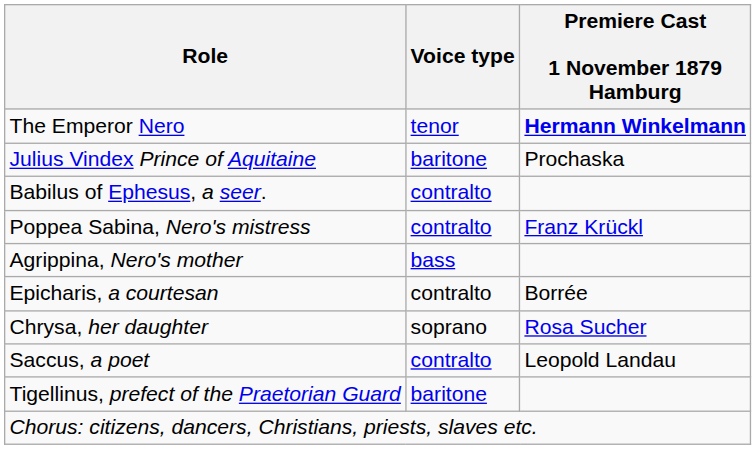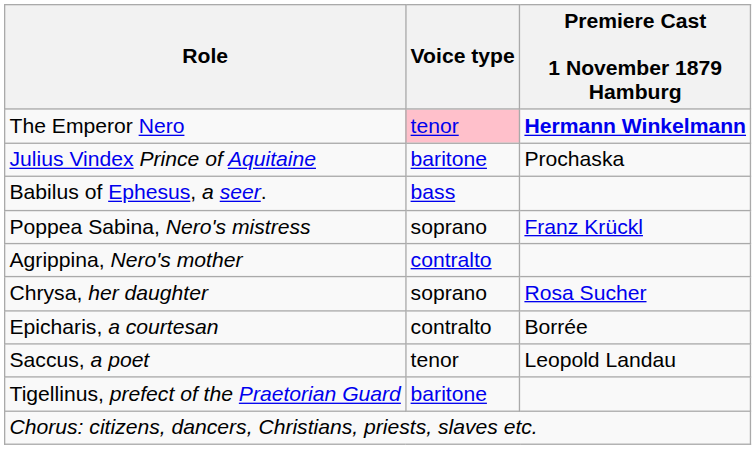(435, 126) no background -> (435, 126) pink background
(451, 193) contralto -> (433, 193) bass
(451, 226) contralto -> (449, 226) soprano
(433, 260) bass -> (451, 260) contralto
rows swapped: (114, 293) <-> (109, 326)
(451, 360) contralto -> (435, 360) tenor
